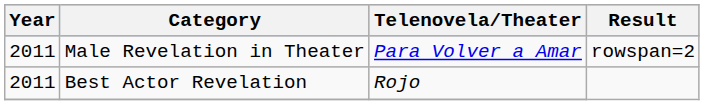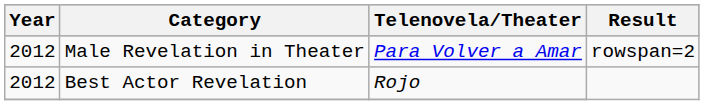(32, 52) 2011 -> (32, 52) 2012
(32, 83) 2011 -> (32, 83) 2012
